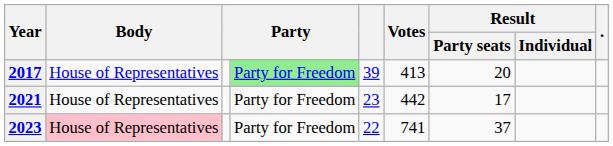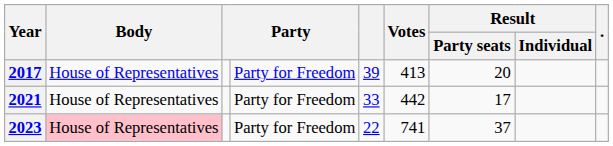(295, 73) lightgreen background -> (295, 73) no background
(371, 100) 23 -> (371, 100) 33
